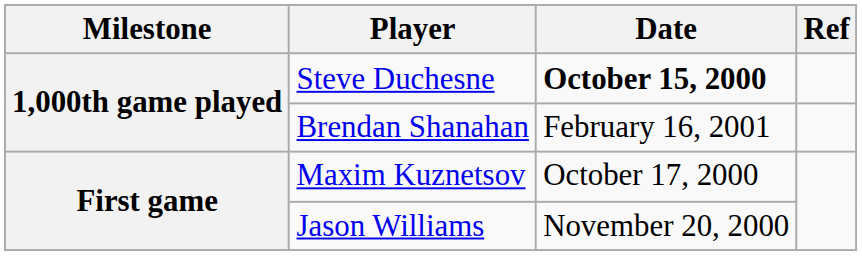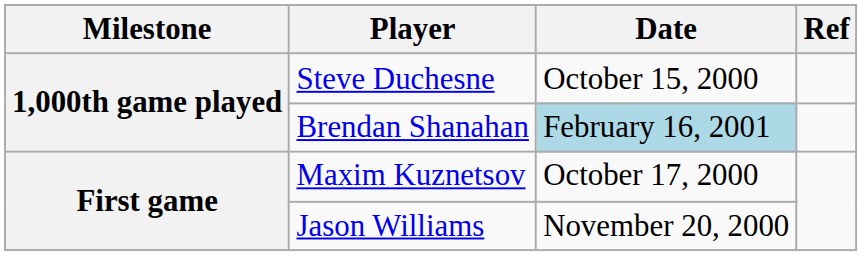(655, 77) bold -> (651, 77) normal
(657, 126) no background -> (657, 126) lightblue background
